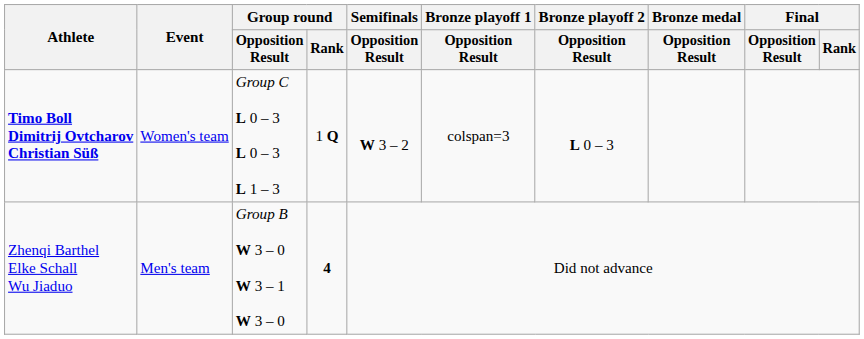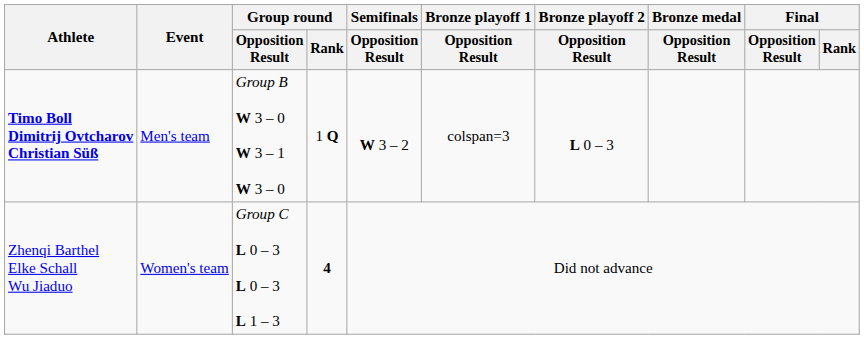(185, 136) Women's team -> (175, 136) Men's team
(262, 136) Group C L 0 – 3 L 0 – 3 L 1 – 3 -> (262, 136) Group B W 3 – 0 W 3 – 1 W 3 – 0
(175, 268) Men's team -> (185, 268) Women's team
(262, 268) Group B W 3 – 0 W 3 – 1 W 3 – 0 -> (262, 268) Group C L 0 – 3 L 0 – 3 L 1 – 3
